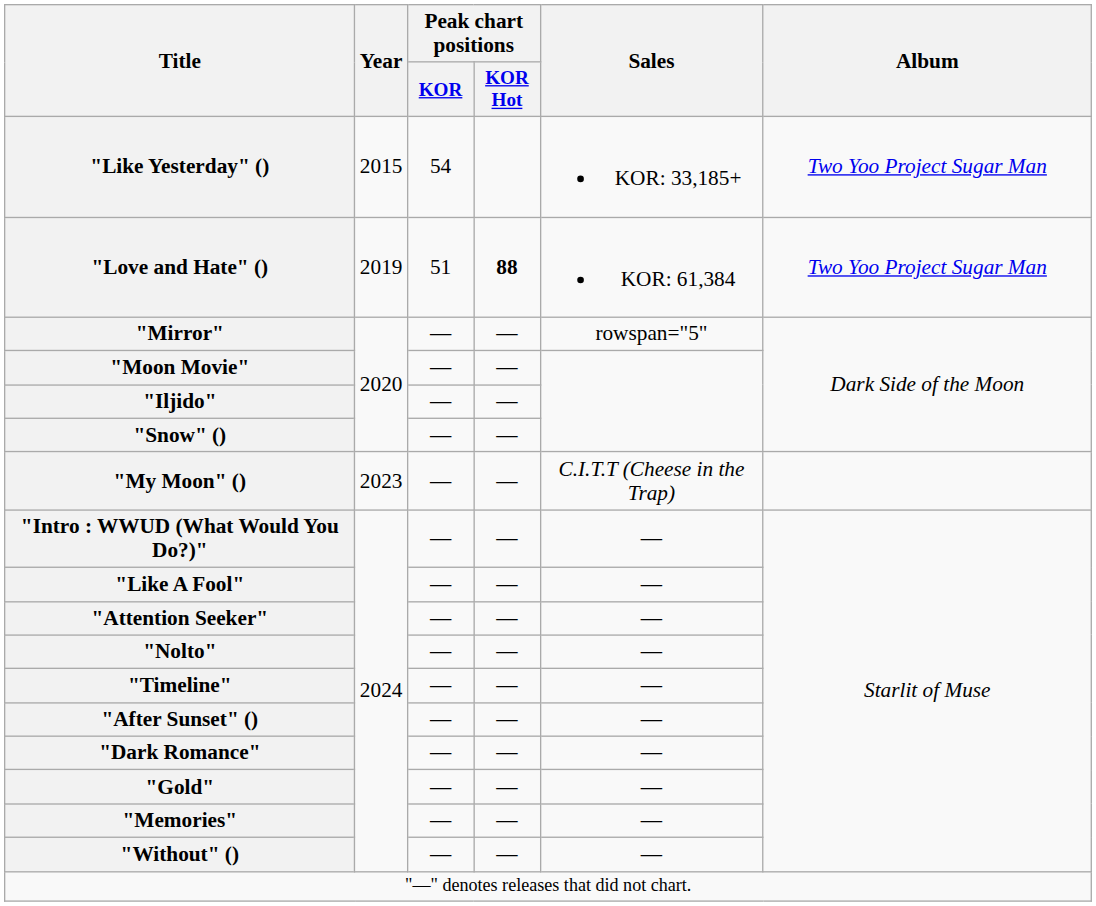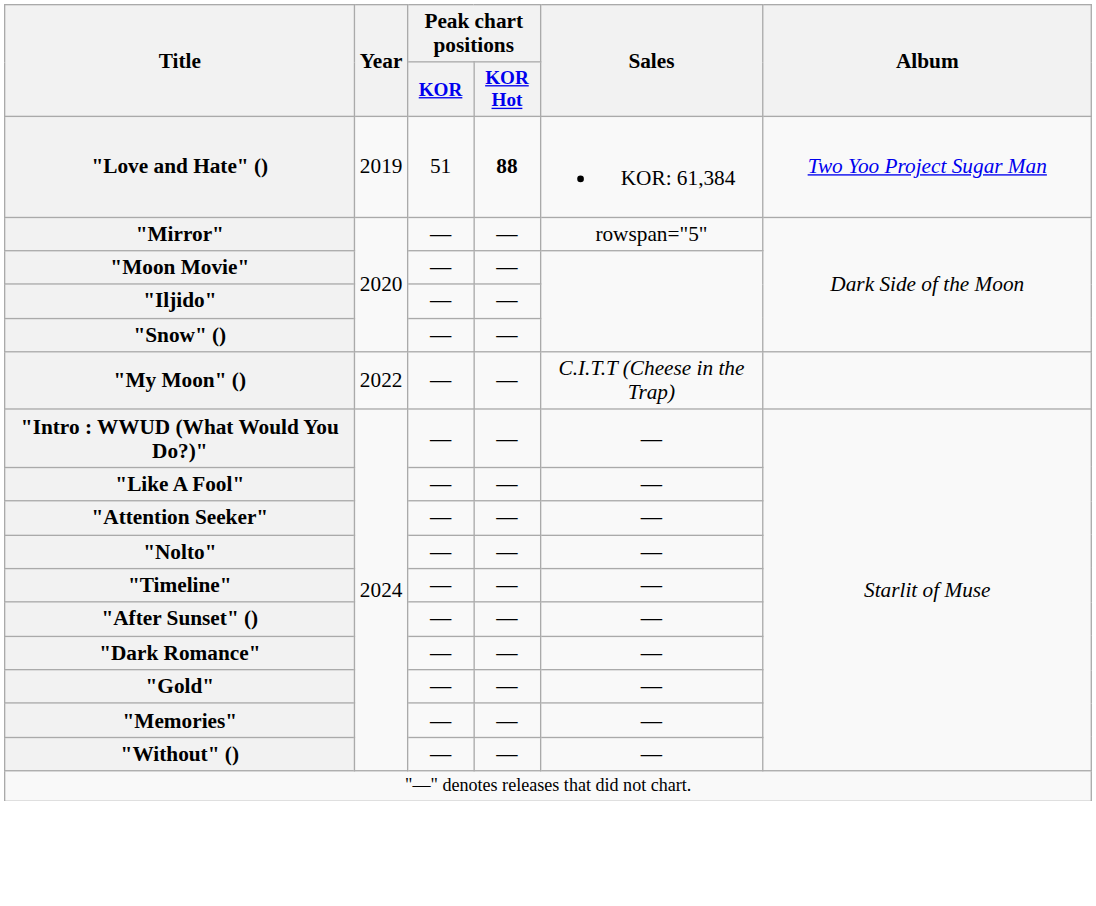- row: (180, 166)
(381, 480) 2023 -> (381, 380) 2022
